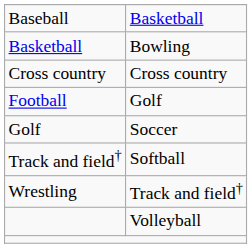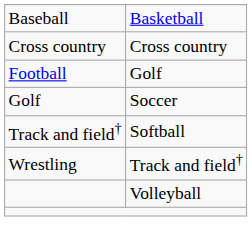- row: (160, 45)
